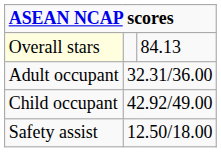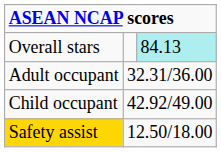(54, 47) lightyellow background -> (54, 47) no background
(161, 47) no background -> (161, 47) paleturquoise background
(53, 132) no background -> (53, 132) gold background
